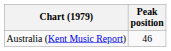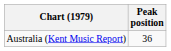(147, 38) 46 -> (147, 38) 36
